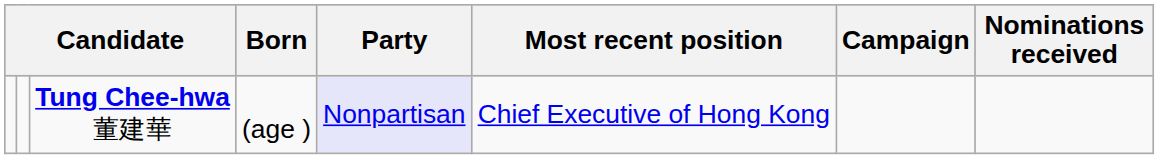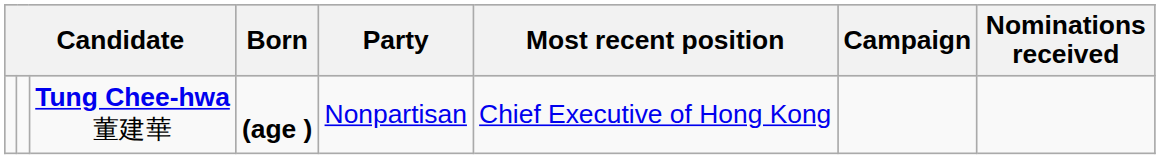(276, 129) normal -> (277, 129) bold
(394, 114) lavender background -> (396, 114) no background
